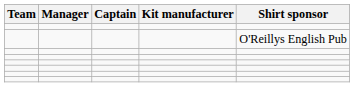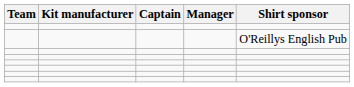columns swapped: (65, 14) <-> (188, 14)
